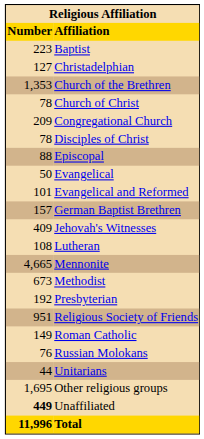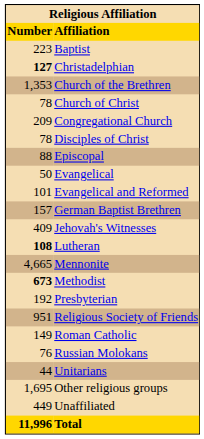(43, 67) normal -> (43, 67) bold
(43, 245) normal -> (43, 245) bold
(43, 281) normal -> (43, 281) bold
(43, 406) bold -> (43, 406) normal
